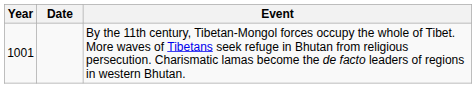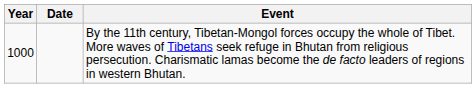(20, 53) 1001 -> (20, 53) 1000
